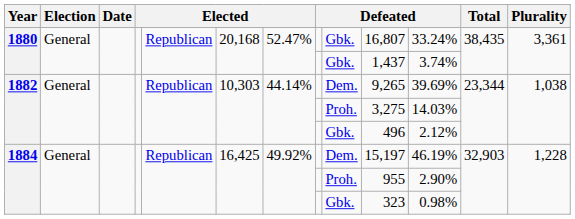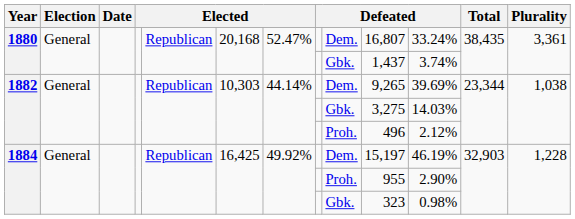(340, 39) Gbk. -> (342, 39) Dem.
(341, 109) Proh. -> (340, 109) Gbk.
(340, 132) Gbk. -> (341, 132) Proh.
